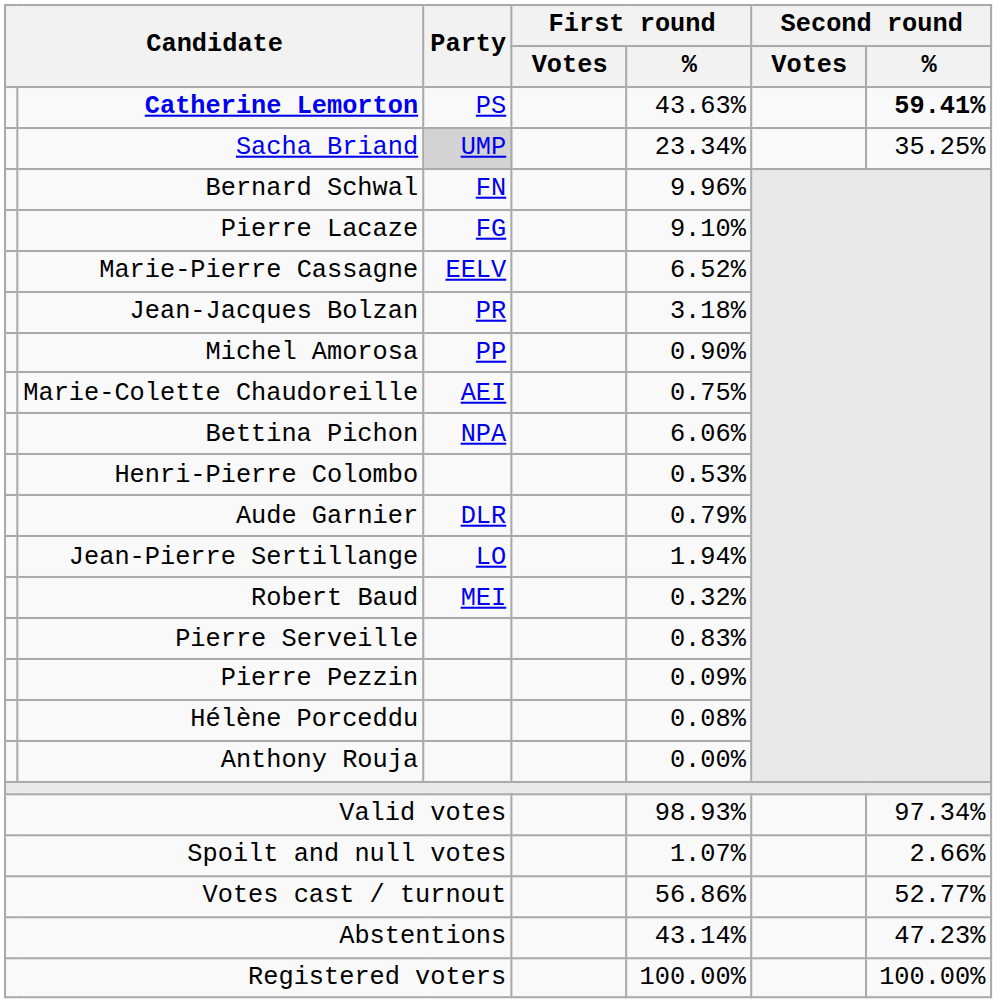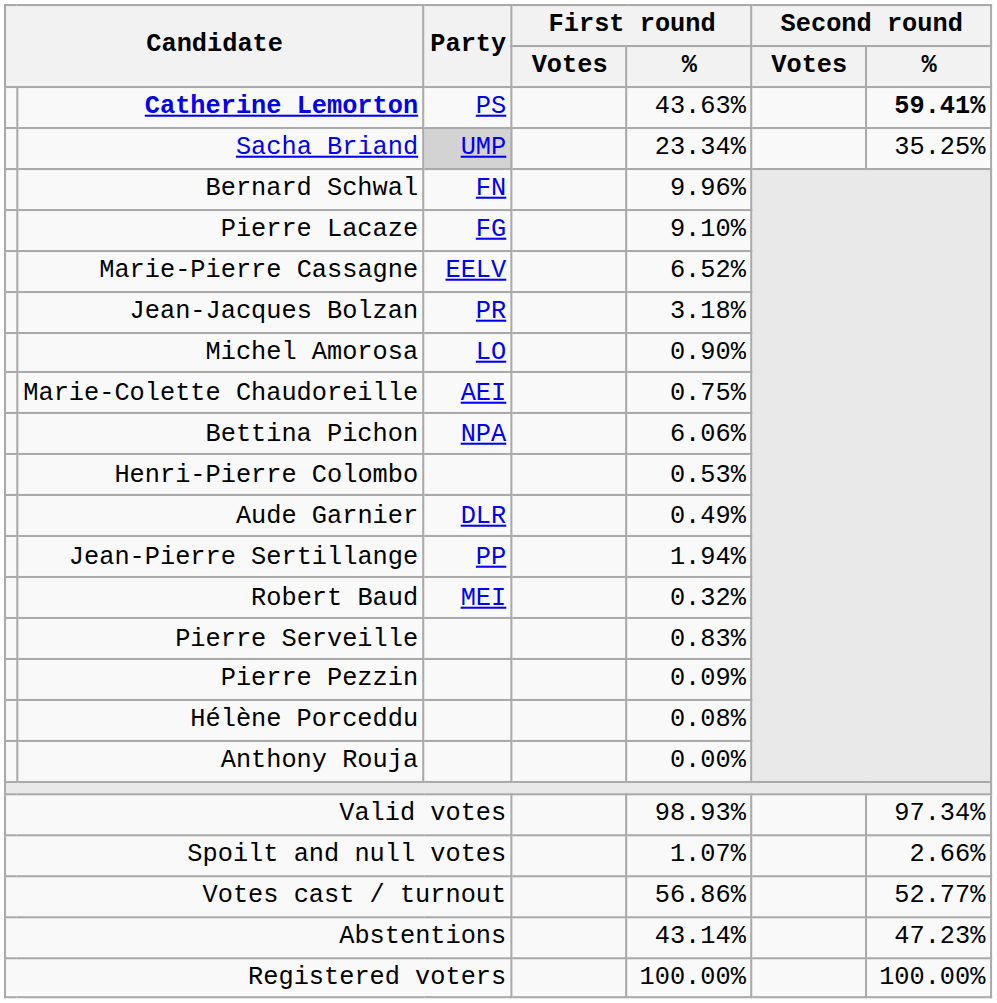(491, 353) PP -> (491, 353) LO
(708, 516) 0.79% -> (708, 516) 0.49%
(491, 557) LO -> (491, 557) PP
